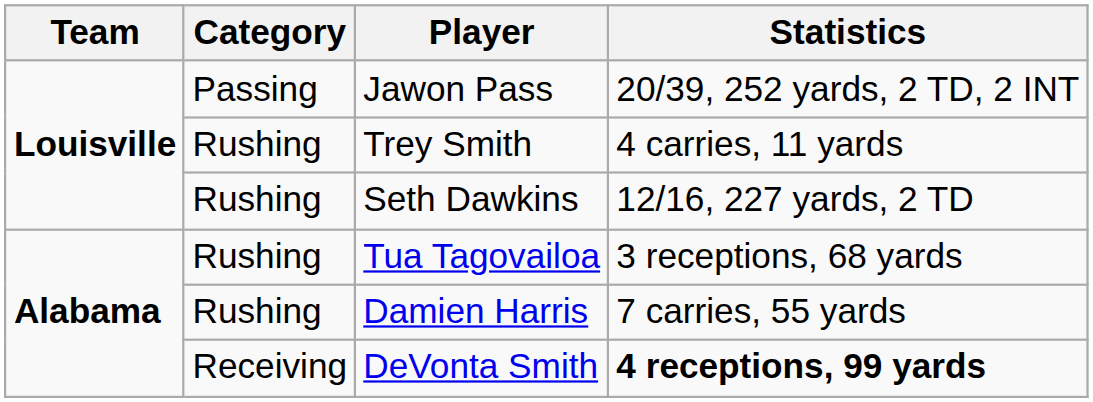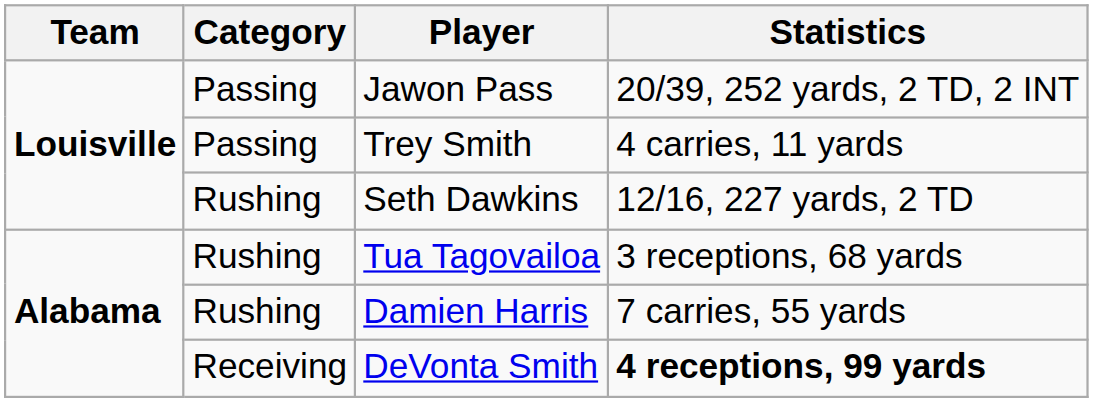(257, 144) Rushing -> (255, 144) Passing
